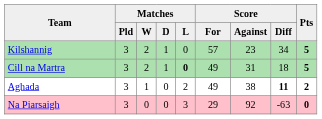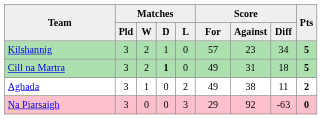(166, 68) normal -> (166, 68) bold
(186, 68) bold -> (186, 68) normal
(283, 86) bold -> (283, 86) normal
